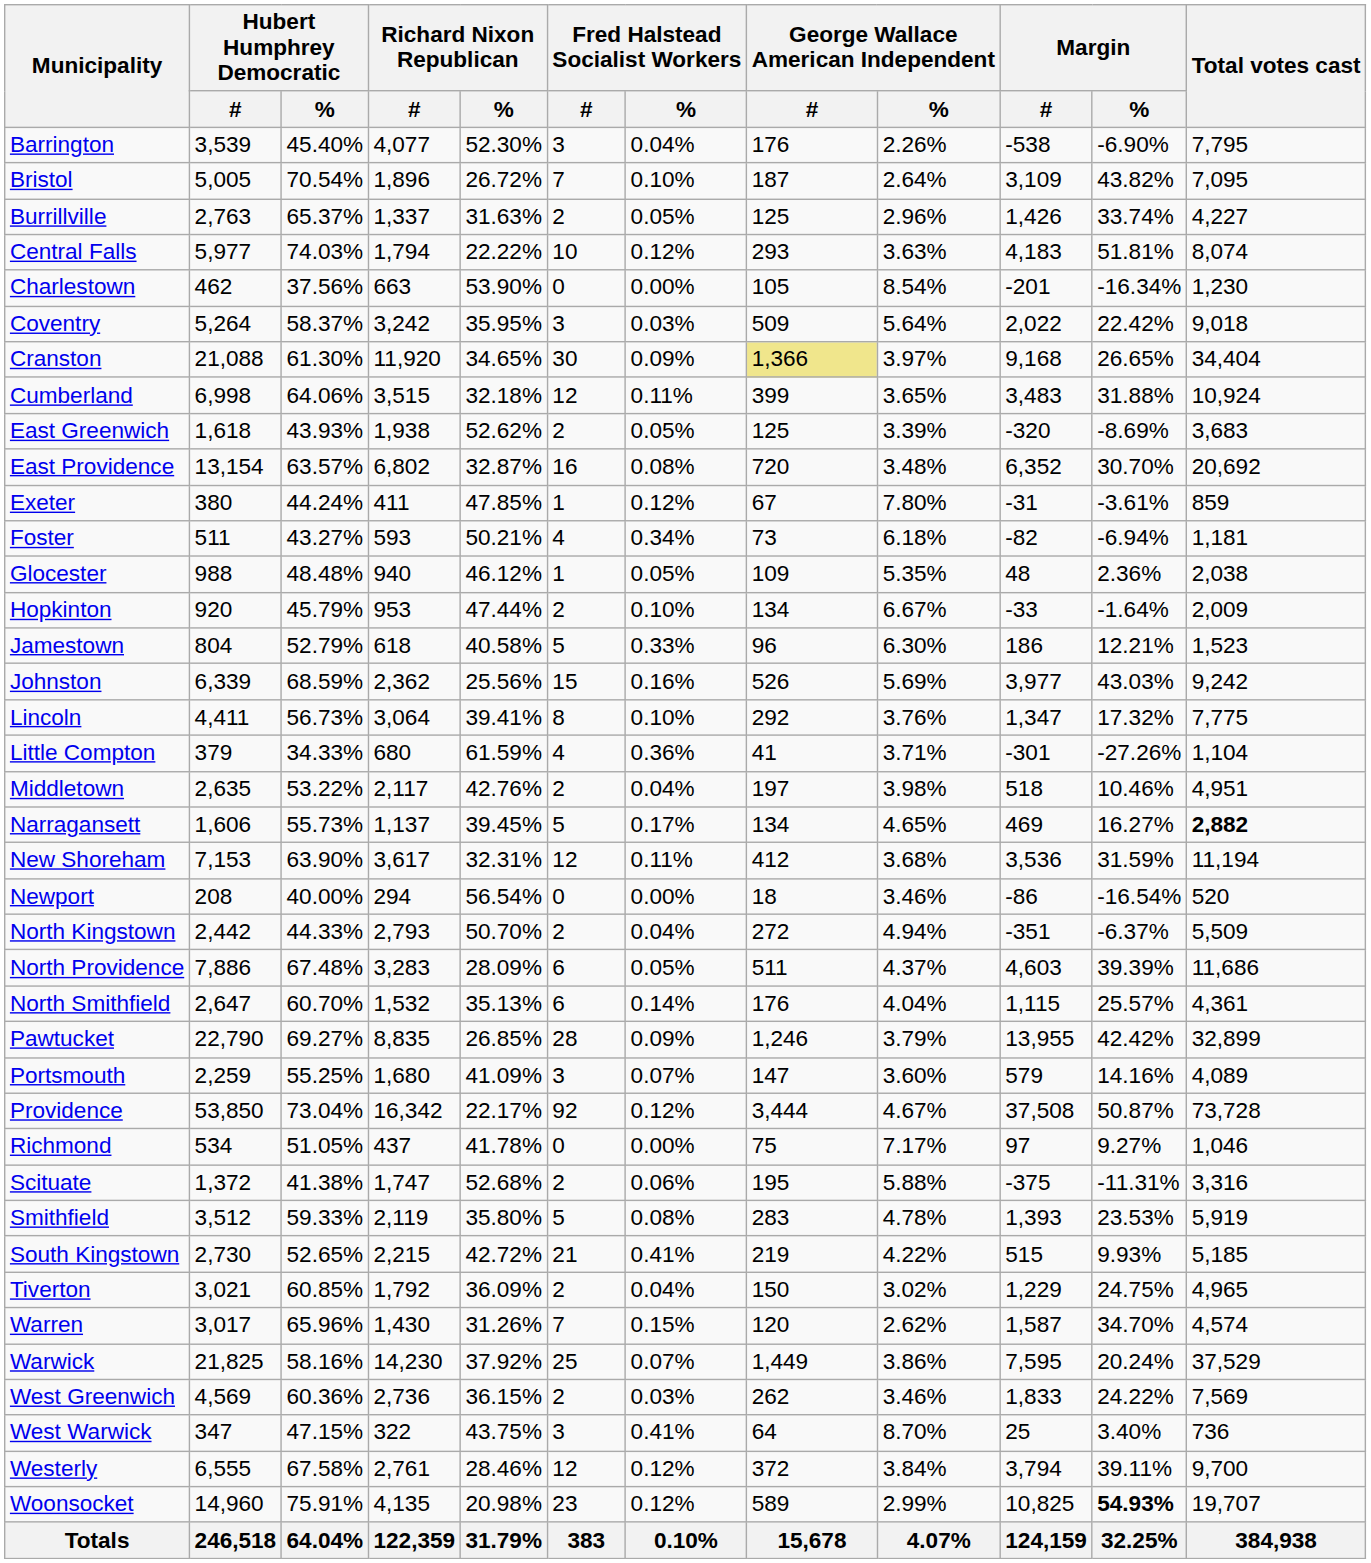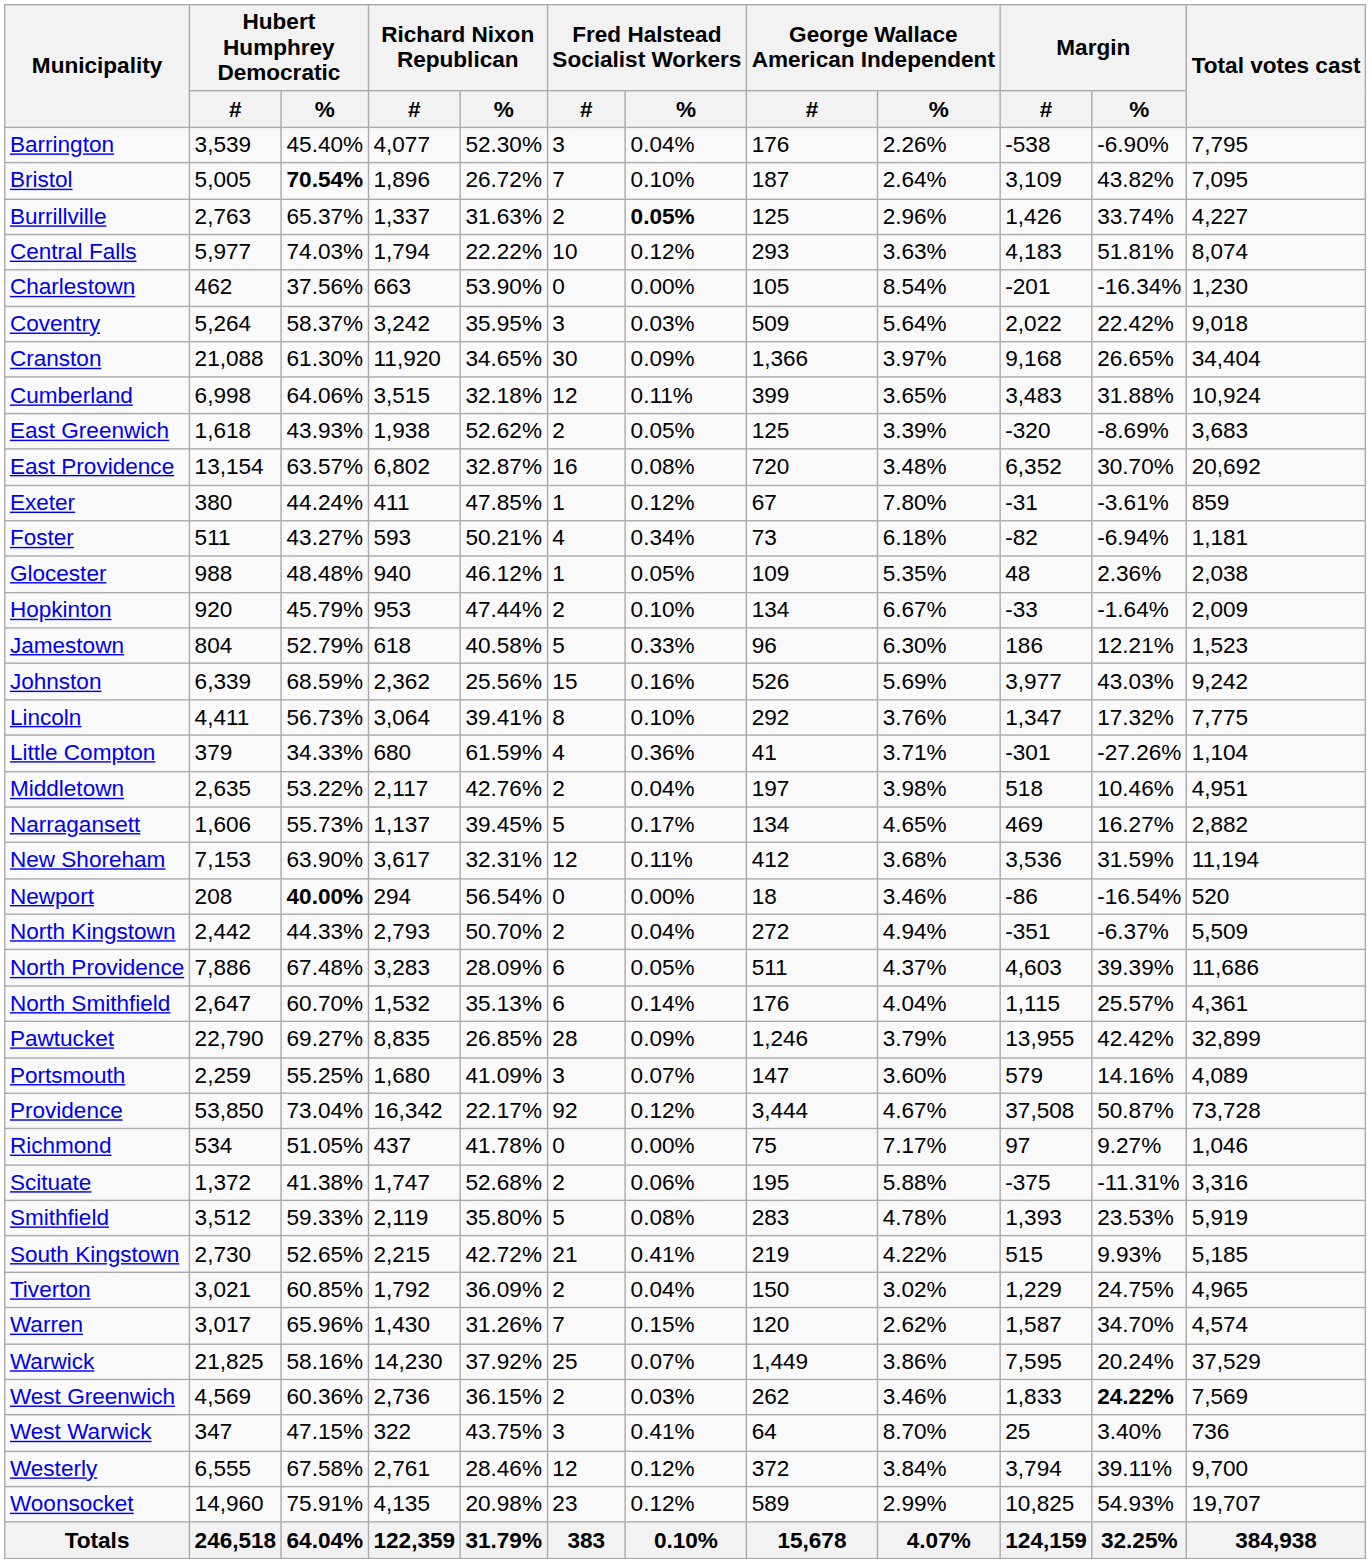(325, 180) normal -> (325, 180) bold
(663, 216) normal -> (663, 216) bold
(780, 359) khaki background -> (780, 359) no background
(1220, 824) bold -> (1220, 824) normal
(325, 896) normal -> (325, 896) bold
(1136, 1396) normal -> (1136, 1396) bold
(1136, 1504) bold -> (1136, 1504) normal
